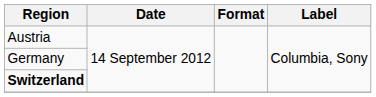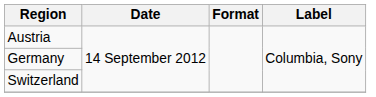(46, 80) bold -> (43, 80) normal
